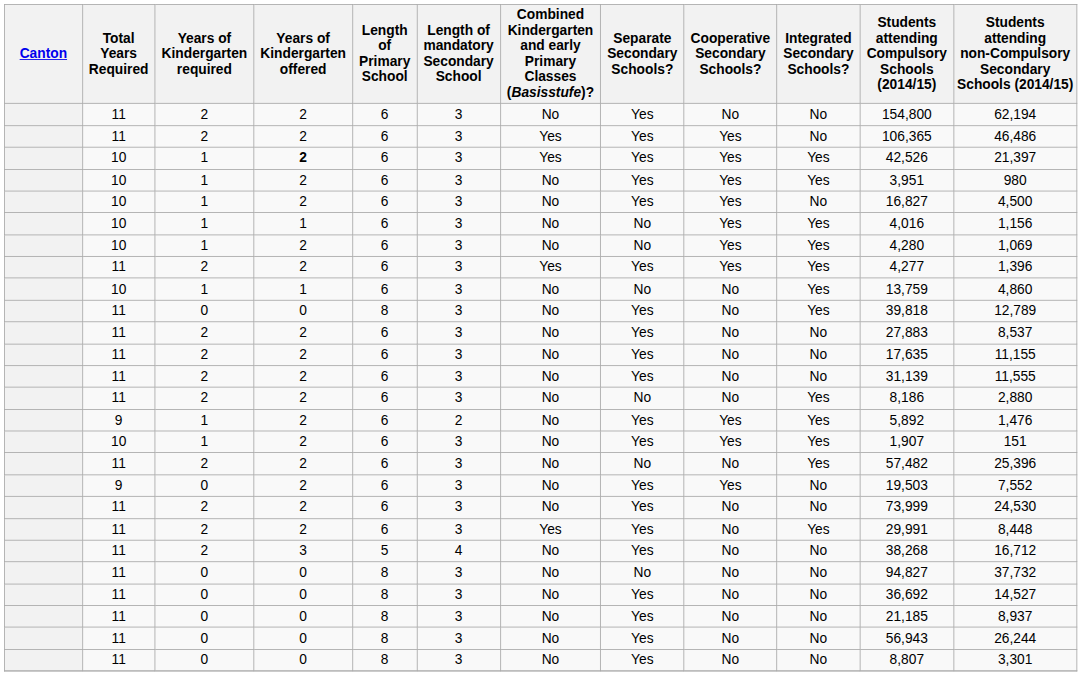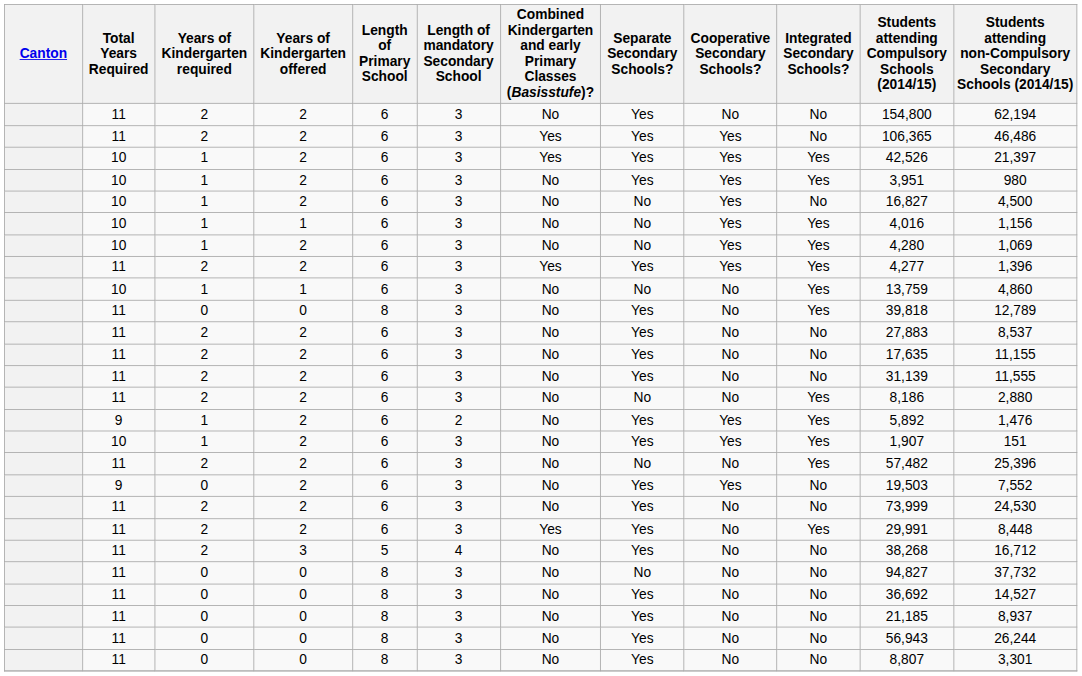(303, 158) bold -> (303, 158) normal
(642, 201) Yes -> (642, 201) No
